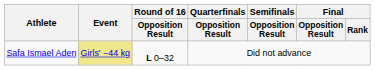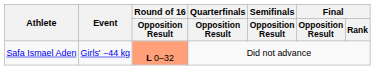(105, 53) khaki background -> (105, 53) no background
(160, 58) no background -> (160, 58) lightsalmon background
